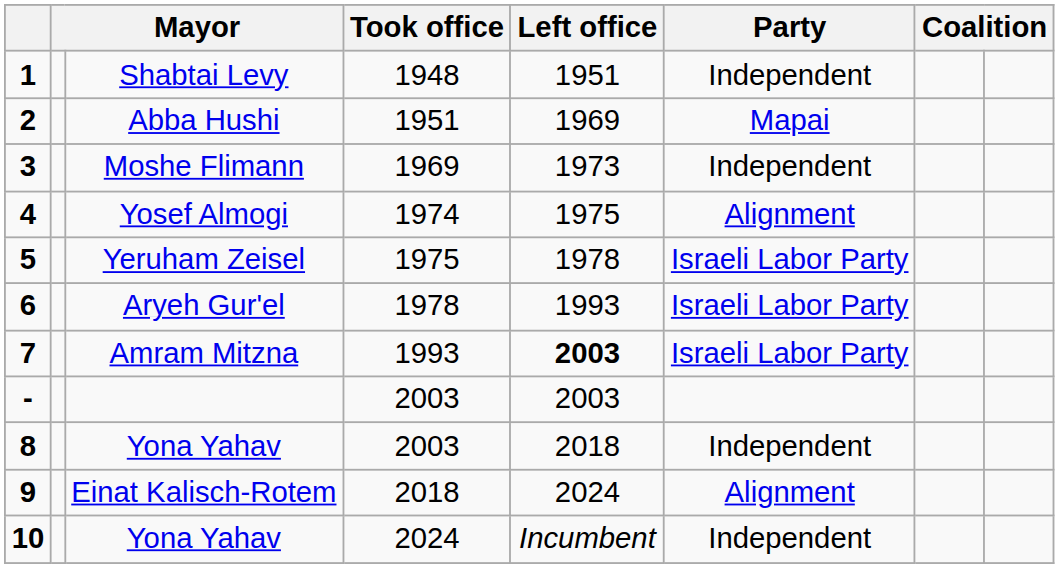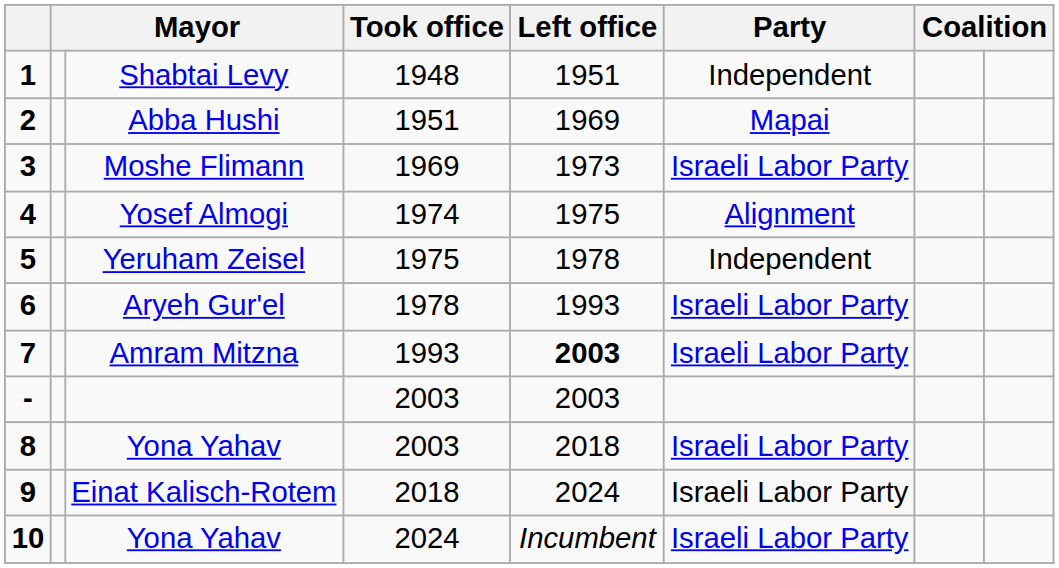(790, 167) Independent -> (790, 167) Israeli Labor Party
(790, 259) Israeli Labor Party -> (790, 259) Independent
(790, 445) Independent -> (790, 445) Israeli Labor Party
(790, 492) Alignment -> (790, 492) Israeli Labor Party
(790, 538) Independent -> (790, 538) Israeli Labor Party
